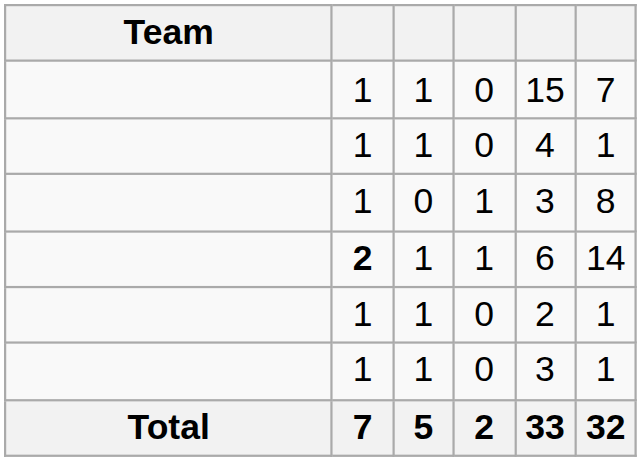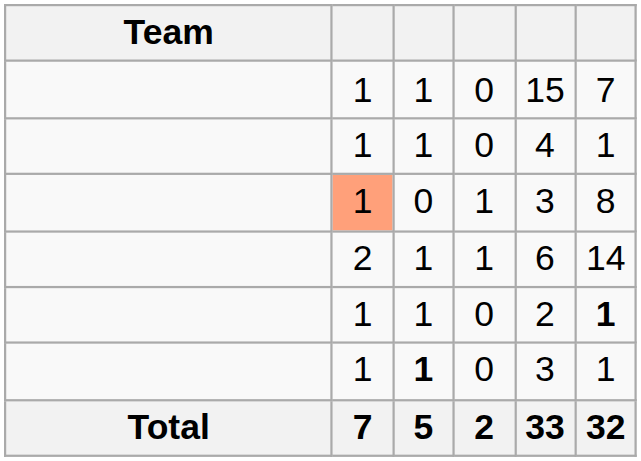(363, 201) no background -> (363, 201) lightsalmon background
(363, 257) bold -> (363, 257) normal
(606, 314) normal -> (606, 314) bold
(423, 370) normal -> (423, 370) bold
